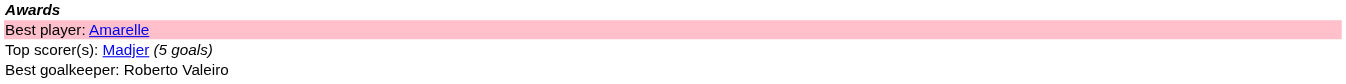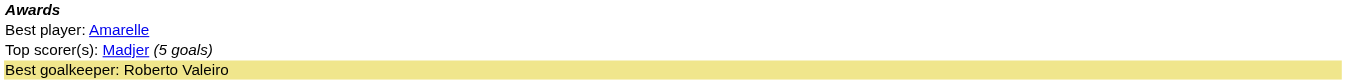(77, 30) pink background -> (77, 30) no background
(117, 70) no background -> (117, 70) khaki background
